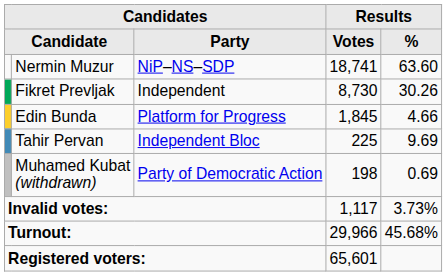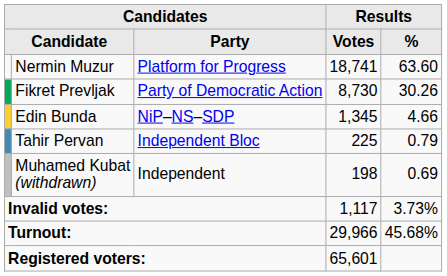(186, 66) NiP–NS–SDP -> (212, 66) Platform for Progress
(181, 91) Independent -> (230, 91) Party of Democratic Action
(212, 116) Platform for Progress -> (186, 116) NiP–NS–SDP
(358, 116) 1,845 -> (358, 116) 1,345
(423, 141) 9.69 -> (423, 141) 0.79
(230, 174) Party of Democratic Action -> (181, 174) Independent
